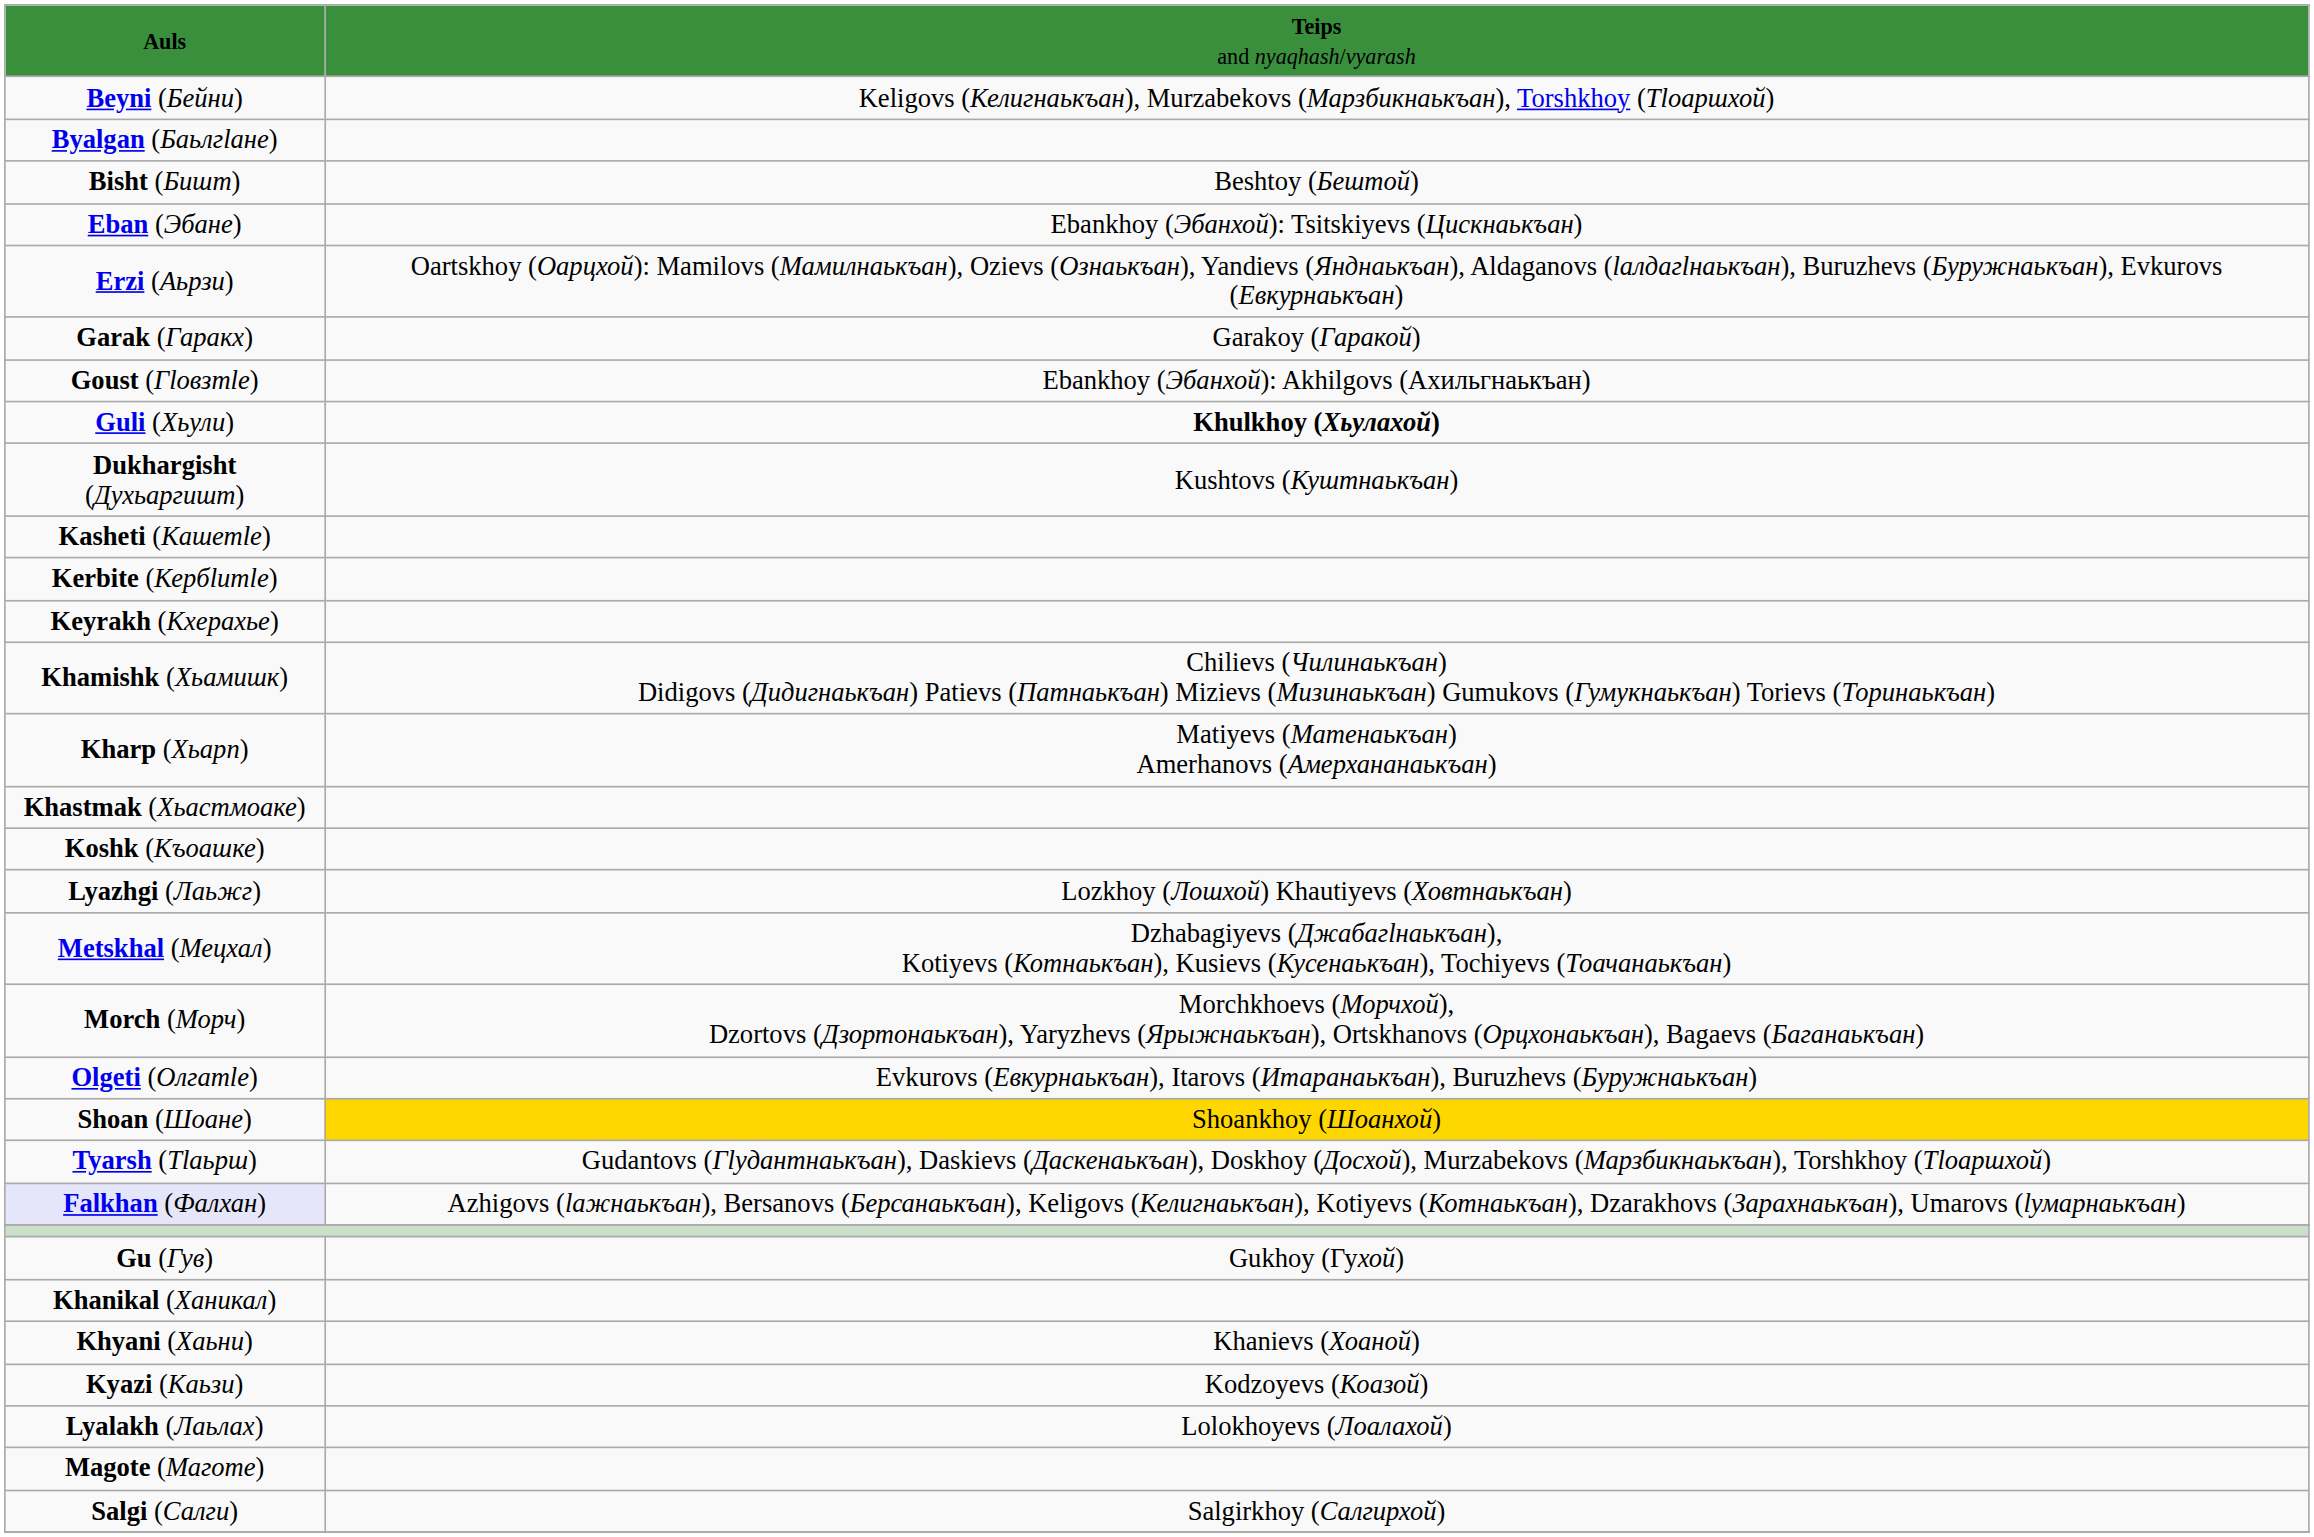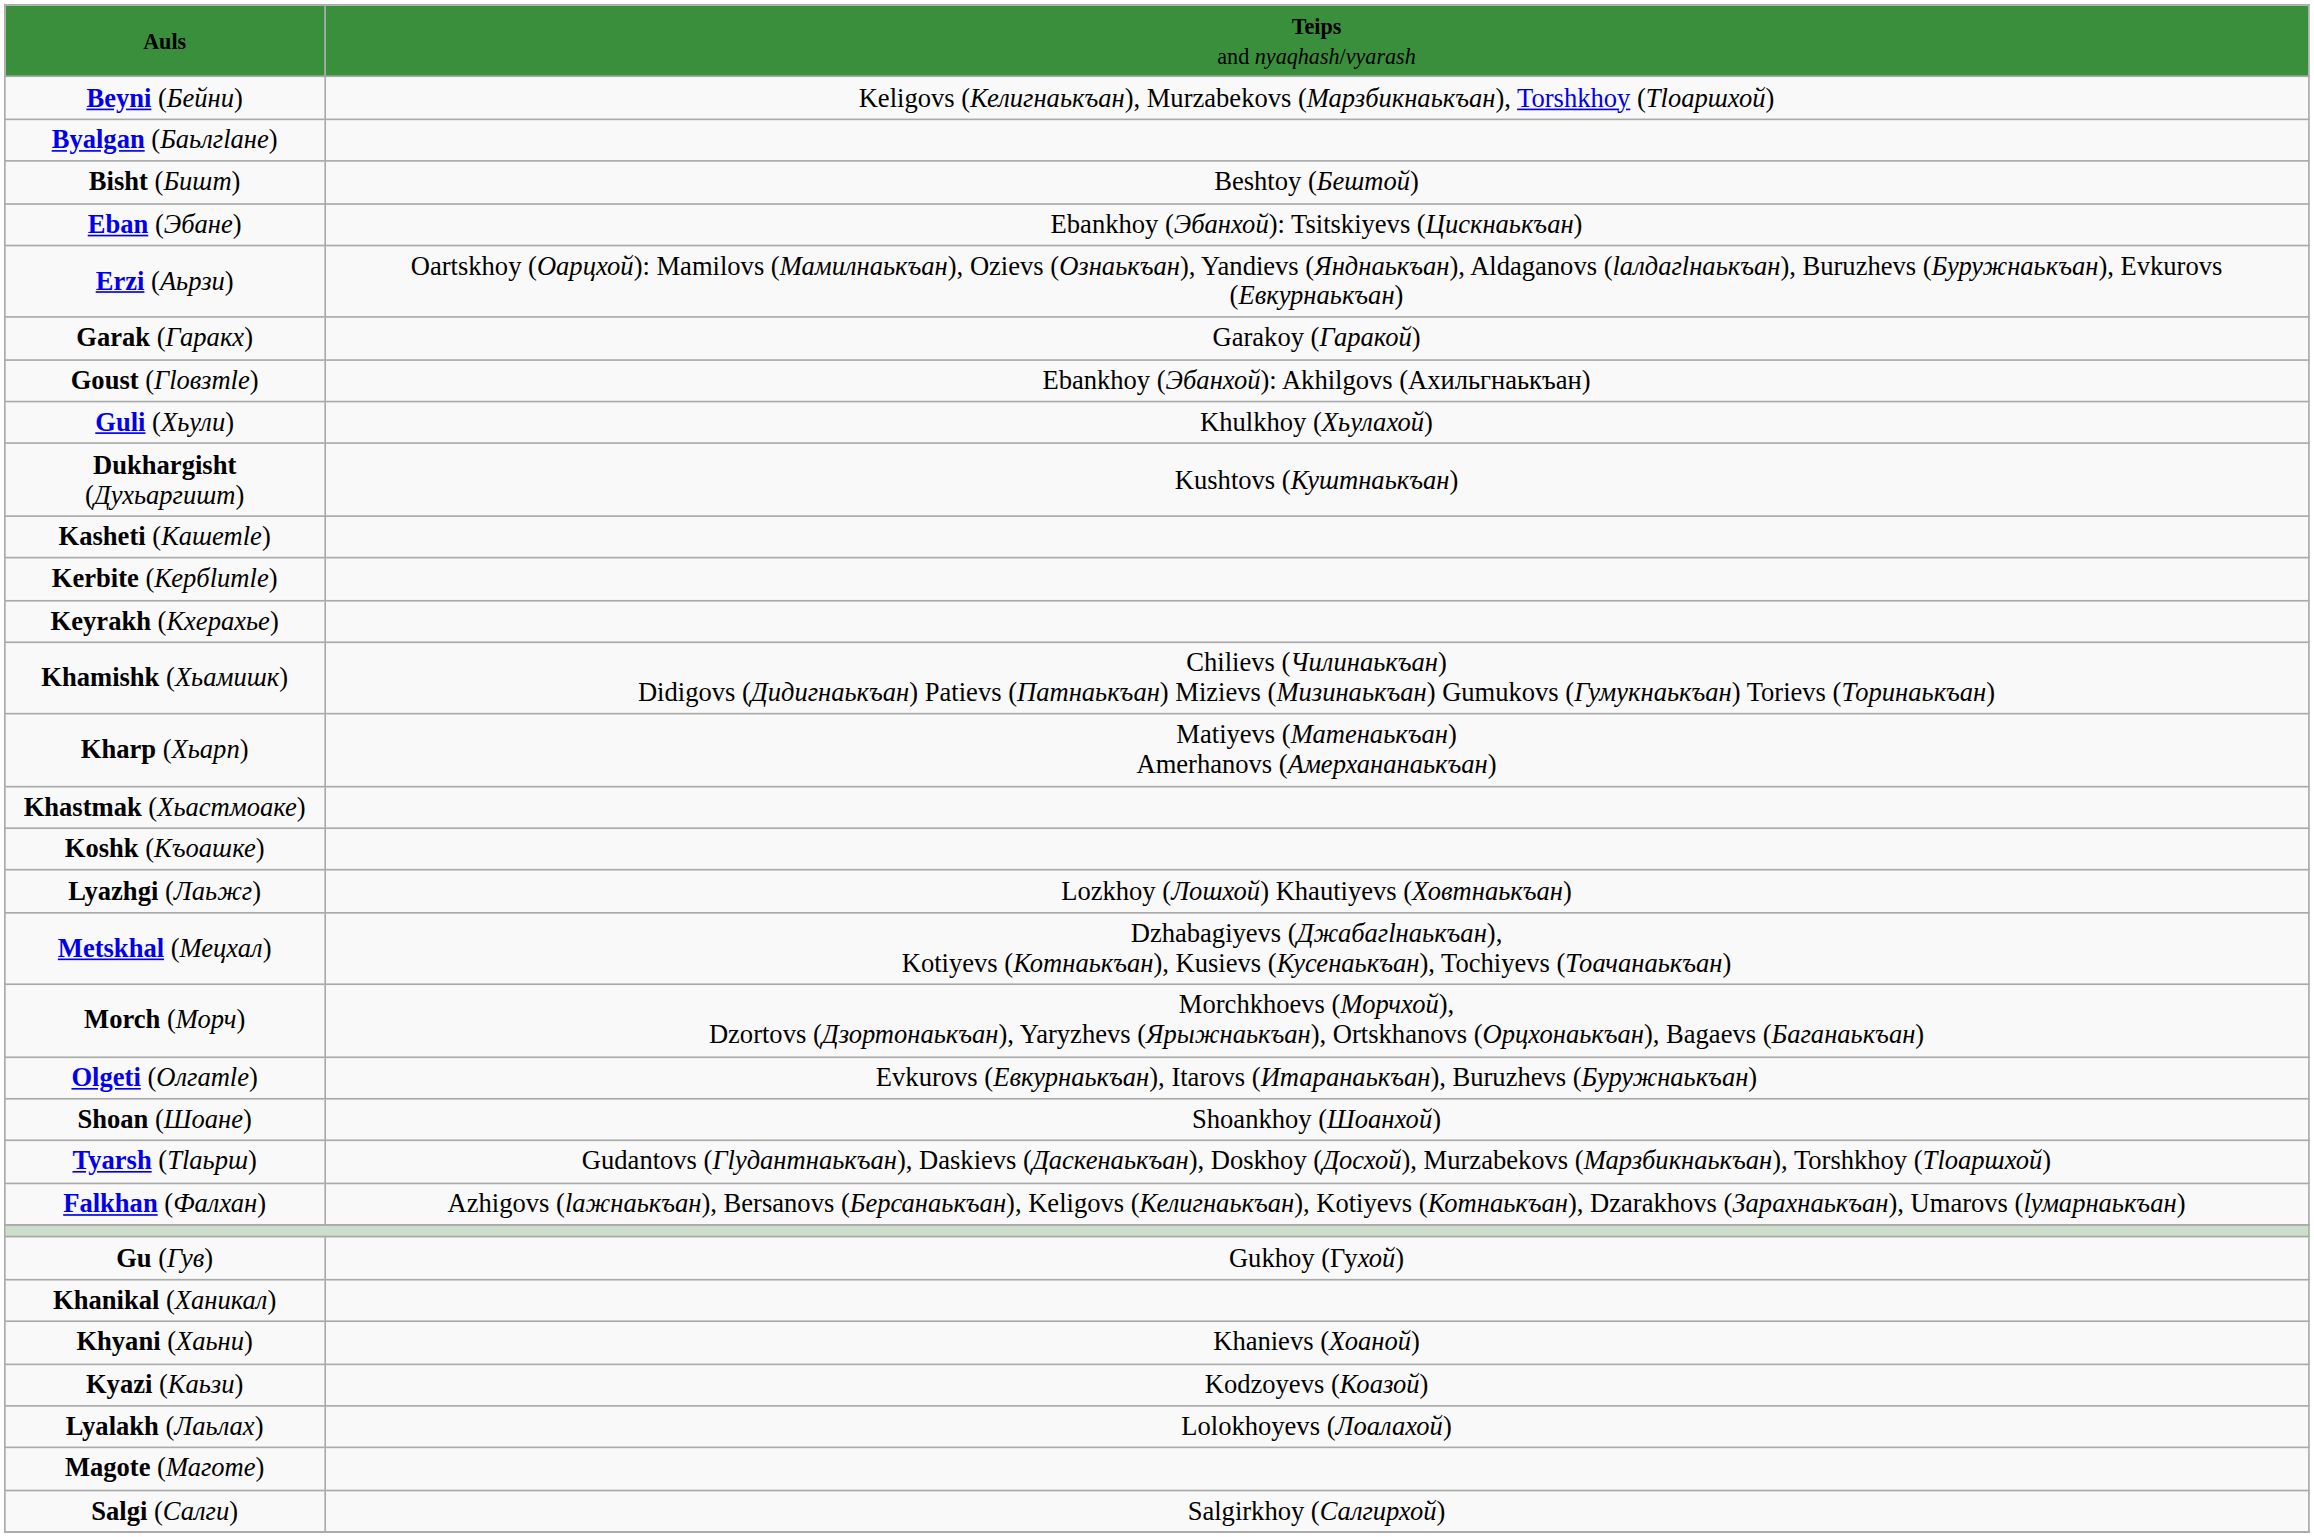(1317, 422) bold -> (1317, 422) normal
(1317, 1119) gold background -> (1317, 1119) no background
(165, 1203) lavender background -> (165, 1203) no background
